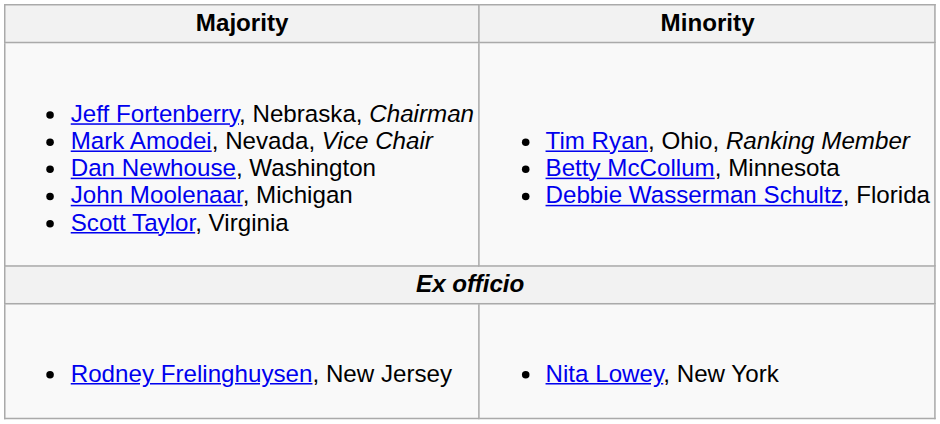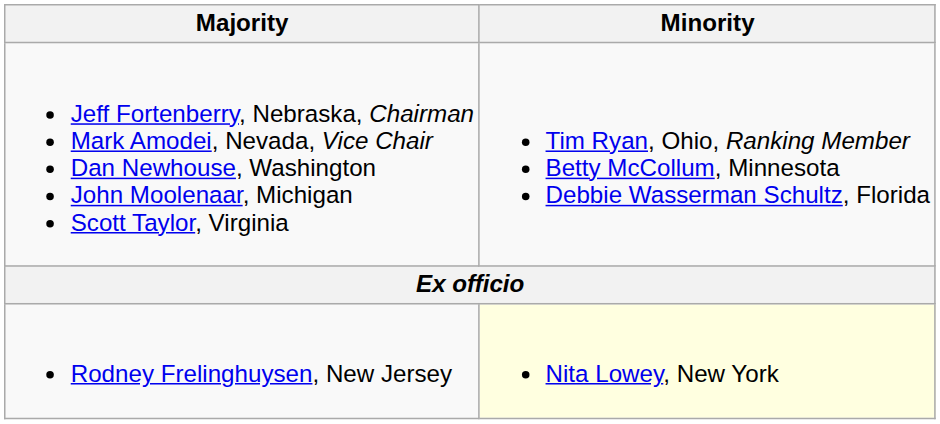(708, 374) no background -> (708, 374) lightyellow background
